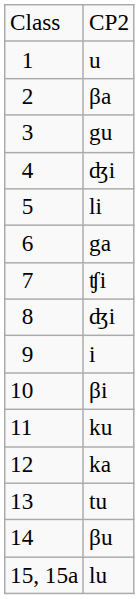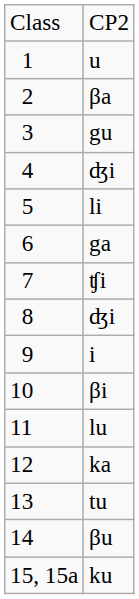(101, 427) ku -> (98, 427) lu
(98, 574) lu -> (101, 574) ku
